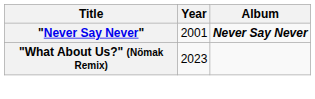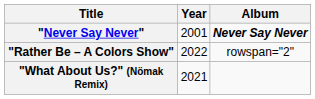+ row: (91, 52)
(194, 58) 2023 -> (194, 77) 2021
